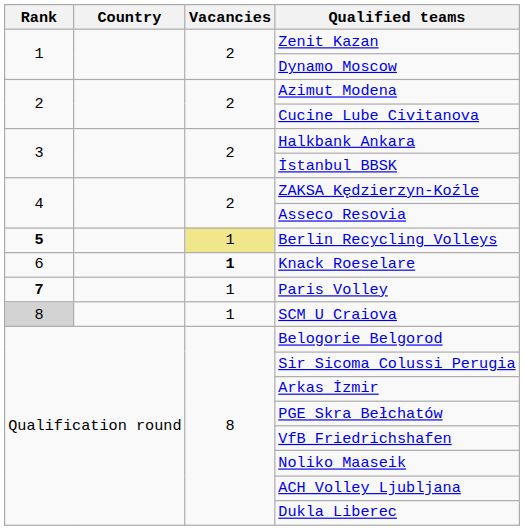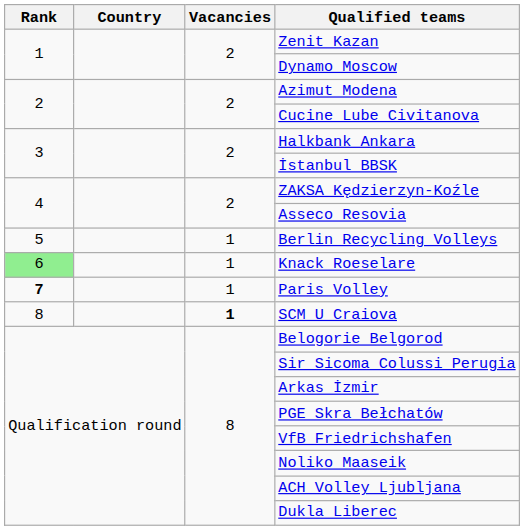(39, 240) bold -> (39, 240) normal
(230, 240) khaki background -> (230, 240) no background
(39, 265) no background -> (39, 265) lightgreen background
(230, 265) bold -> (230, 265) normal
(39, 314) lightgrey background -> (39, 314) no background
(230, 314) normal -> (230, 314) bold
